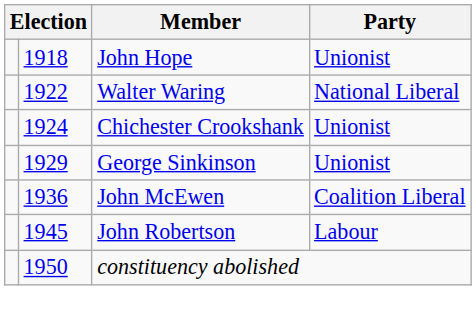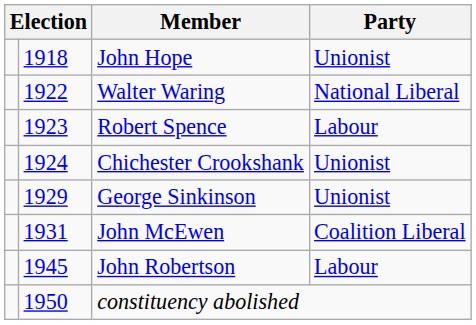+ row: (162, 127)
(46, 197) 1936 -> (46, 232) 1931
